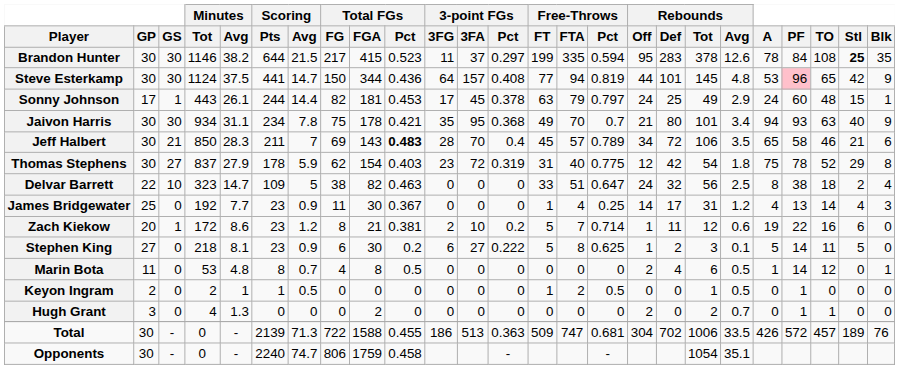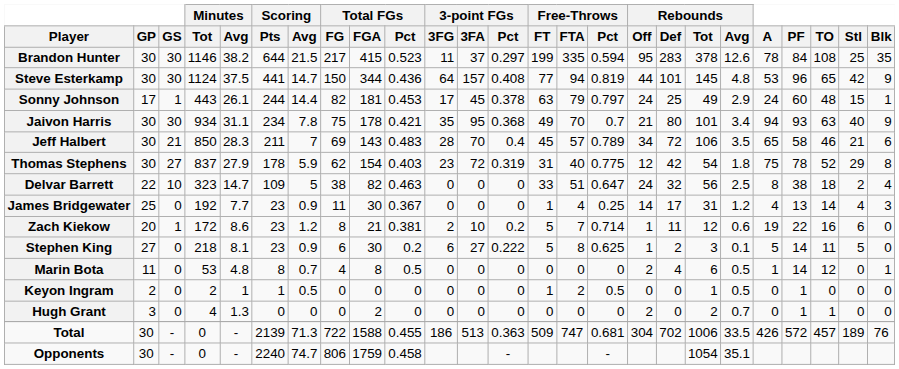(857, 58) bold -> (857, 58) normal
(800, 79) pink background -> (800, 79) no background
(405, 142) bold -> (405, 142) normal
